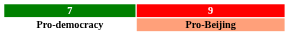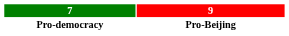(211, 24) lightsalmon background -> (211, 24) no background
